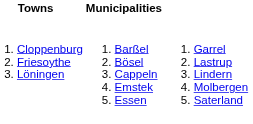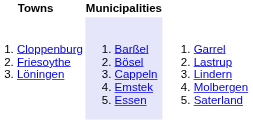(124, 75) no background -> (124, 75) lavender background
